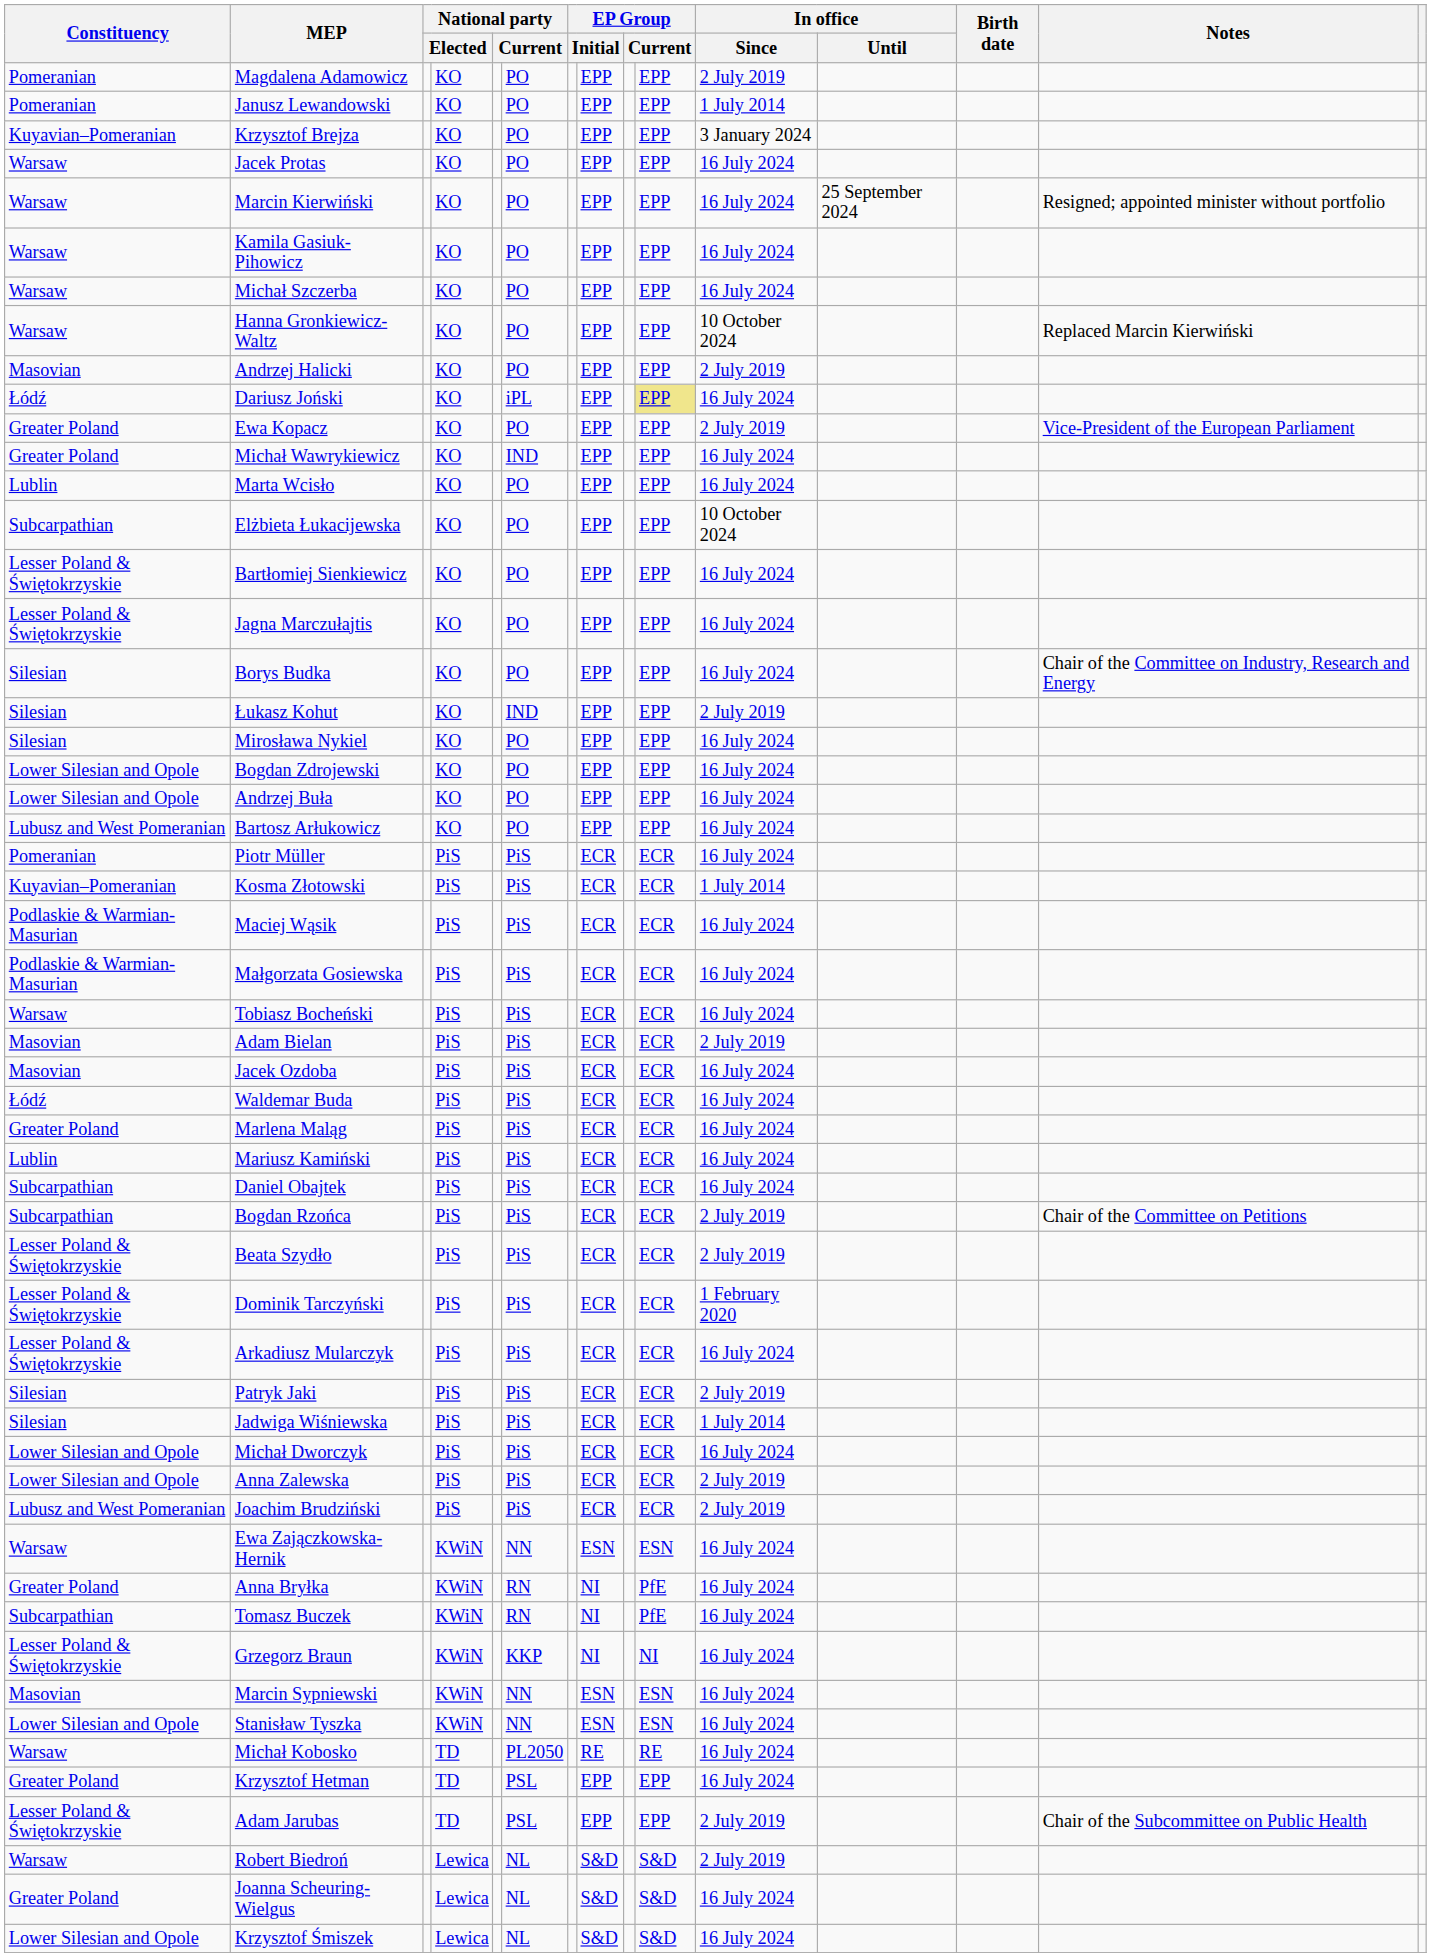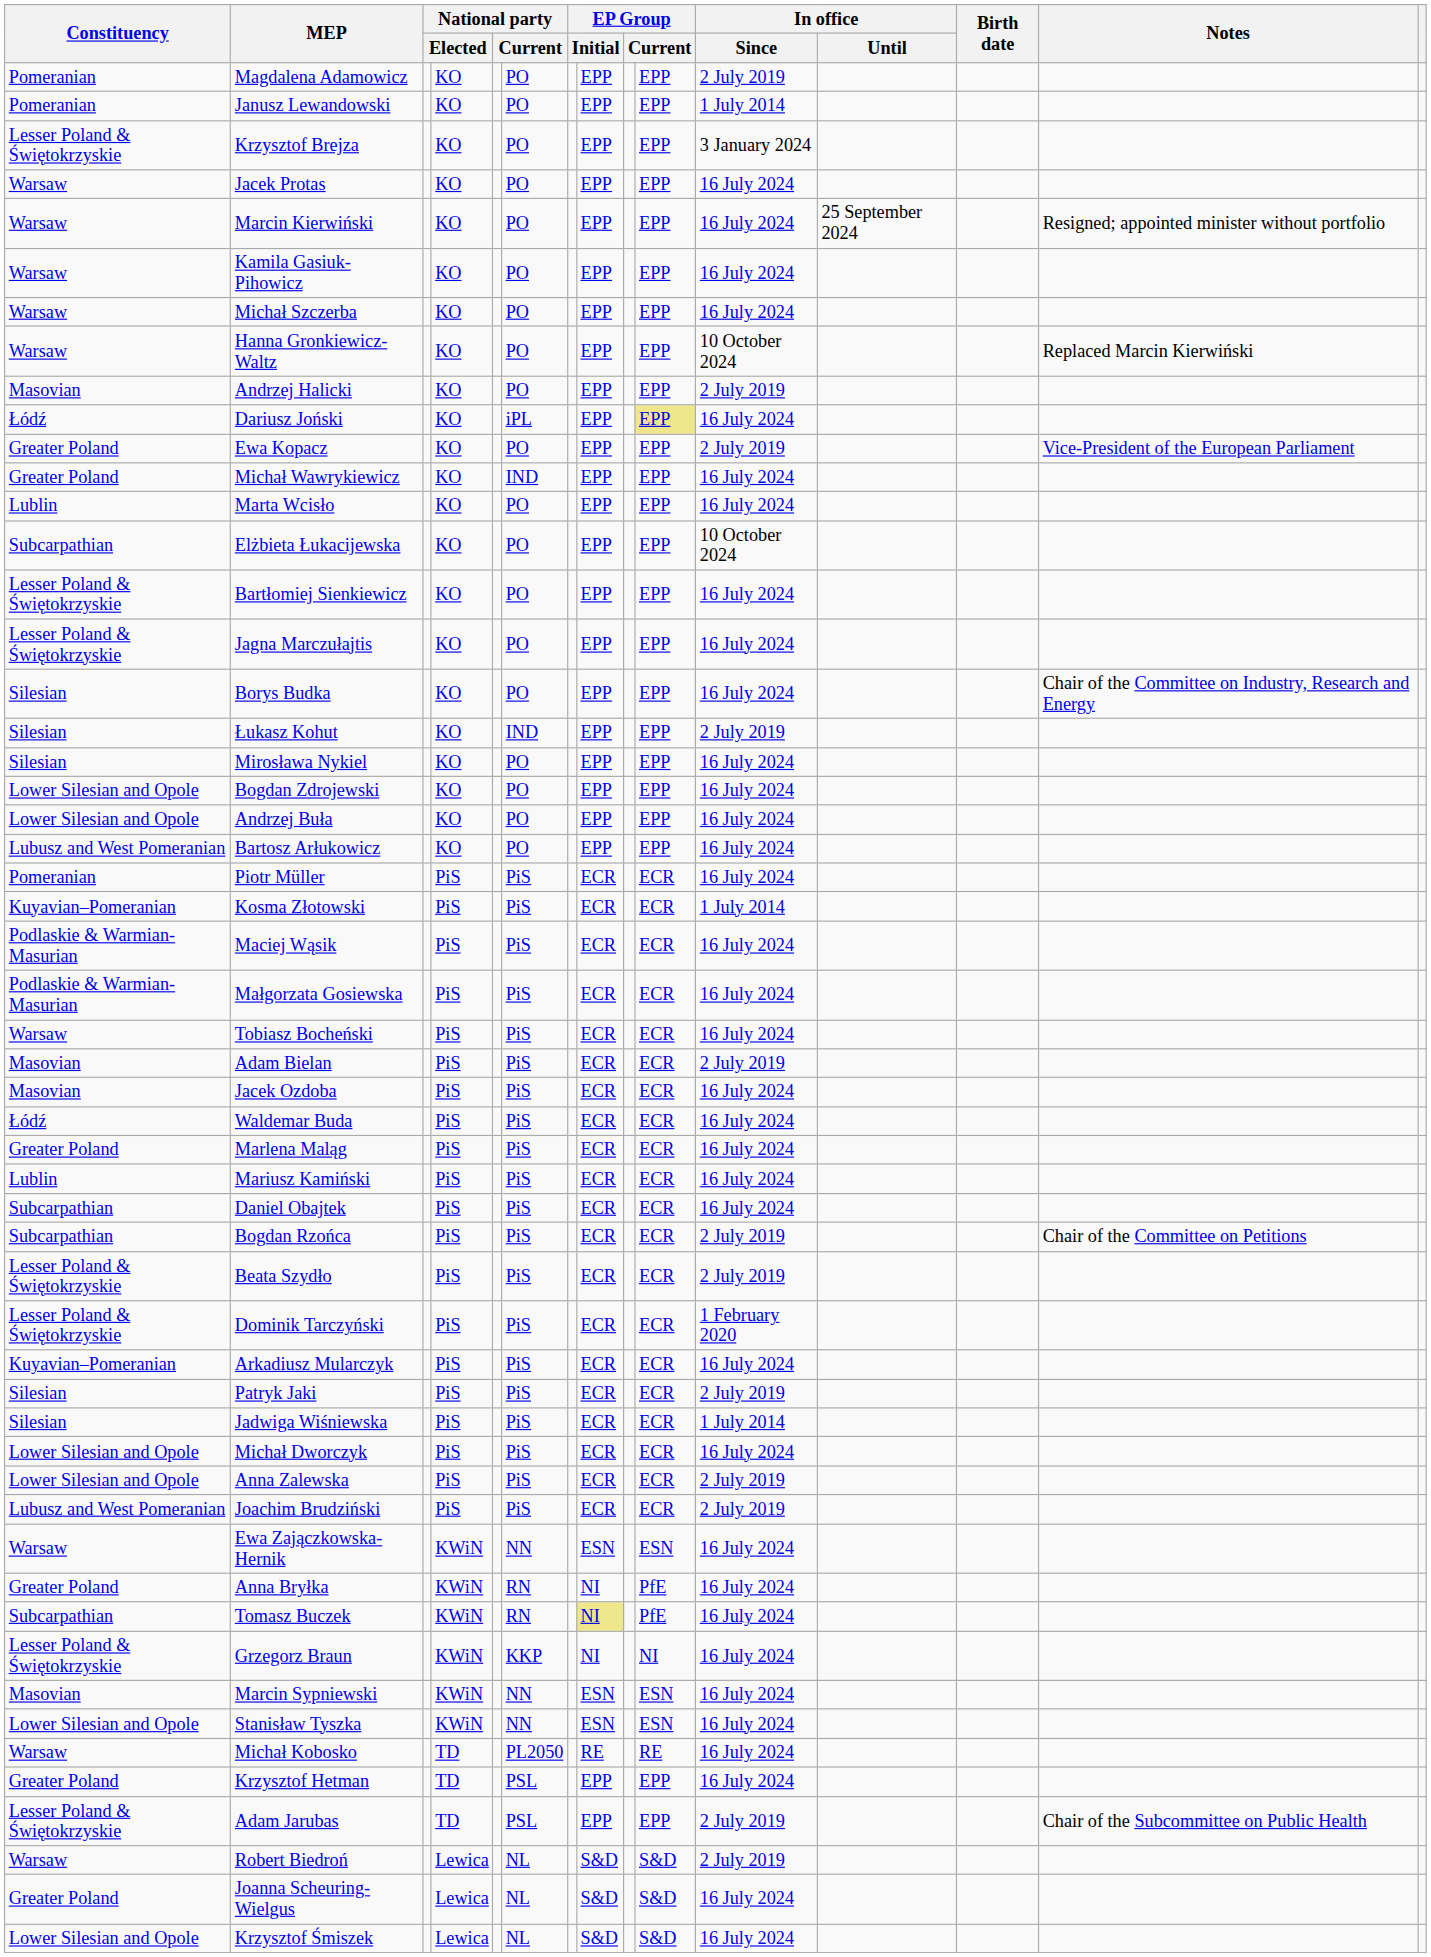(92, 134) Kuyavian–Pomeranian -> (70, 144) Lesser Poland & Świętokrzyskie
(70, 1354) Lesser Poland & Świętokrzyskie -> (92, 1364) Kuyavian–Pomeranian
(590, 1616) no background -> (590, 1616) khaki background
